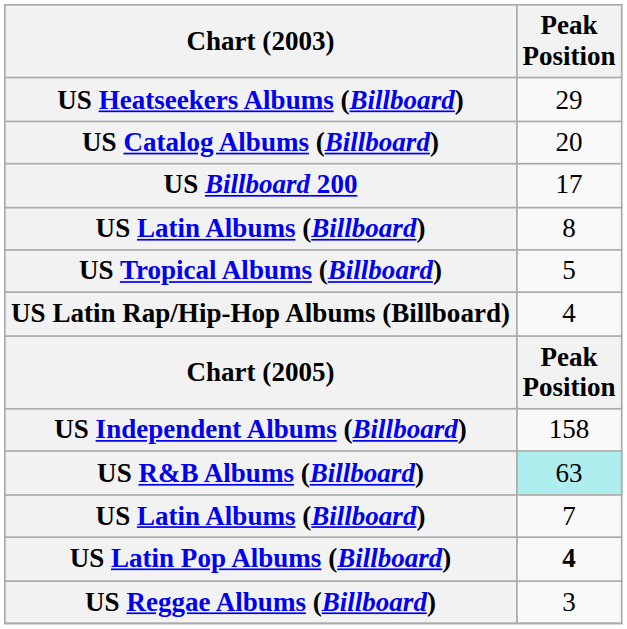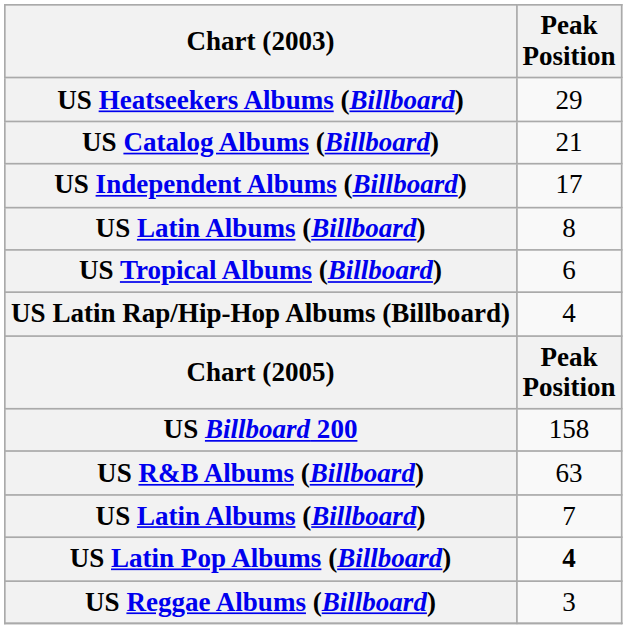(569, 142) 20 -> (569, 142) 21
(261, 185) US Billboard 200 -> (261, 185) US Independent Albums (Billboard)
(569, 270) 5 -> (569, 270) 6
(261, 429) US Independent Albums (Billboard) -> (261, 429) US Billboard 200
(569, 472) paleturquoise background -> (569, 472) no background
